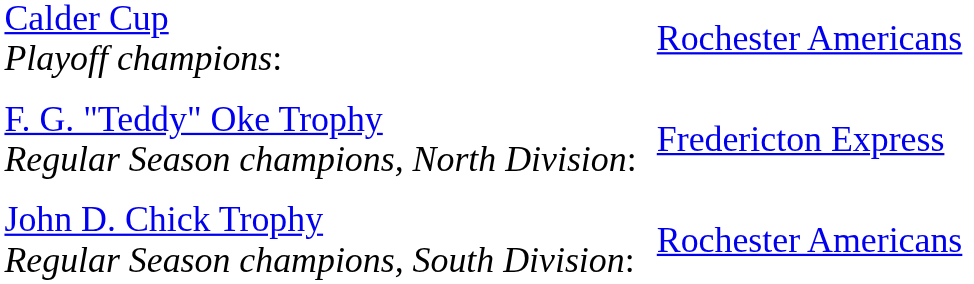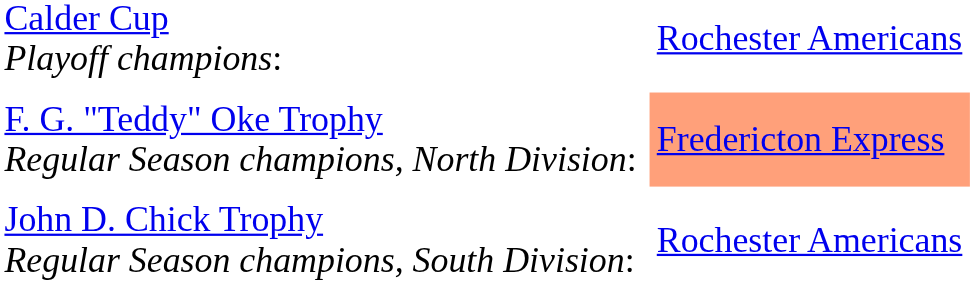(801, 138) no background -> (801, 138) lightsalmon background
